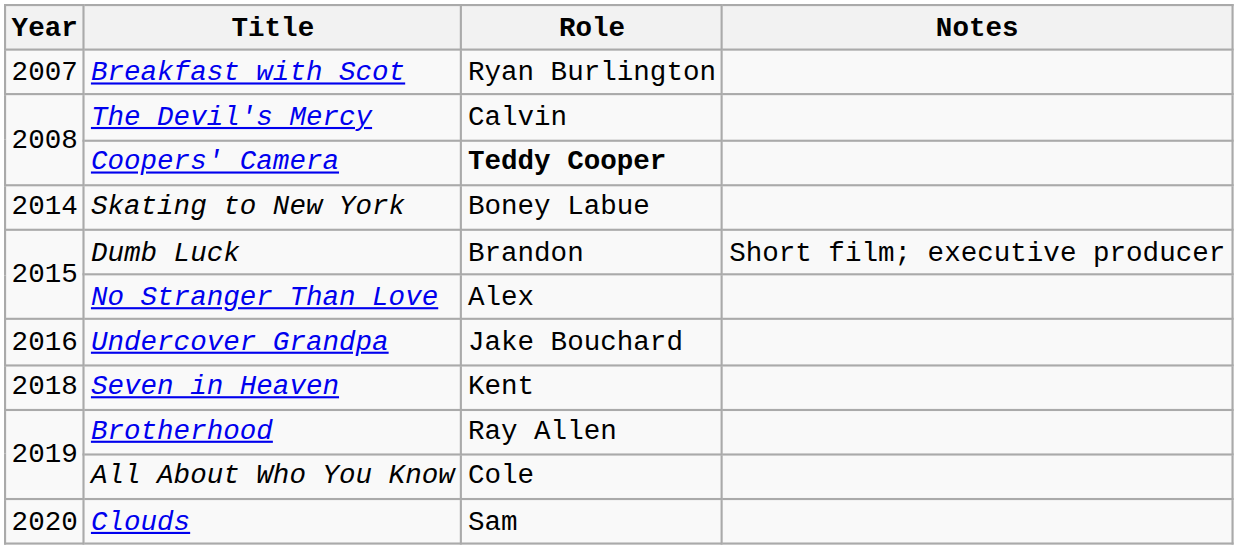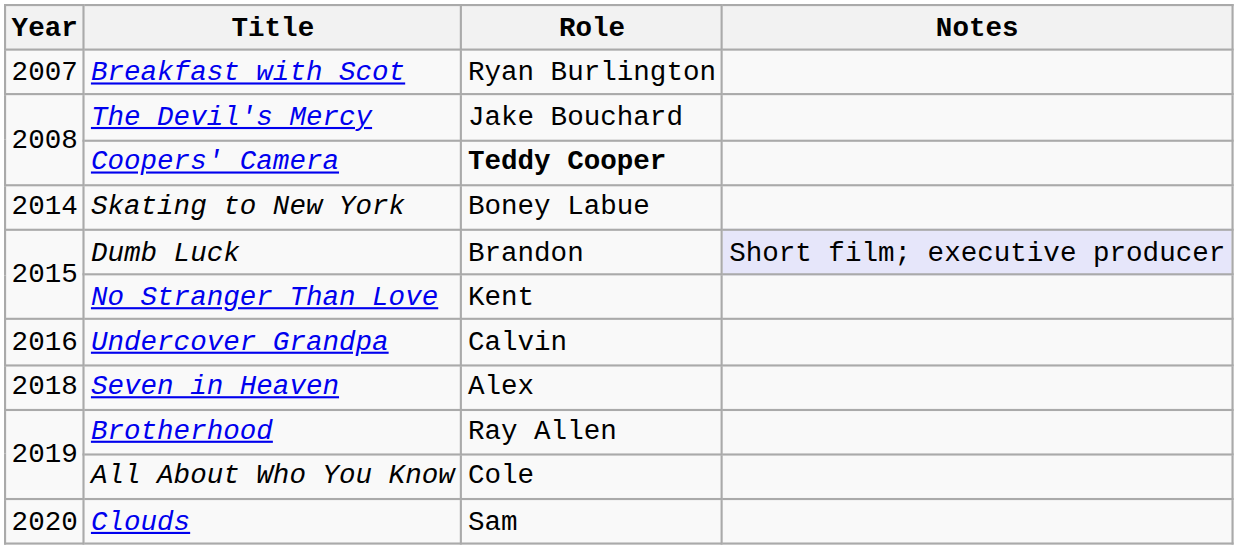(518, 117) Calvin -> (575, 117) Jake Bouchard
(977, 252) no background -> (977, 252) lavender background
(501, 297) Alex -> (501, 297) Kent
(575, 342) Jake Bouchard -> (518, 342) Calvin
(501, 387) Kent -> (501, 387) Alex
